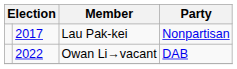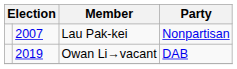(29, 34) 2017 -> (29, 34) 2007
(29, 53) 2022 -> (29, 53) 2019
